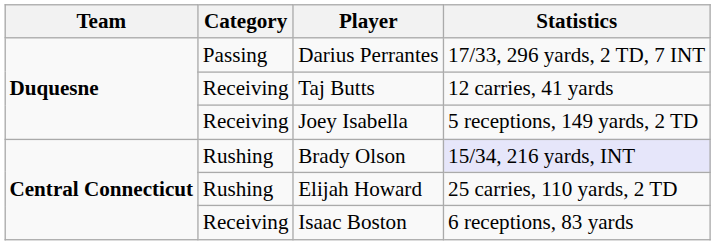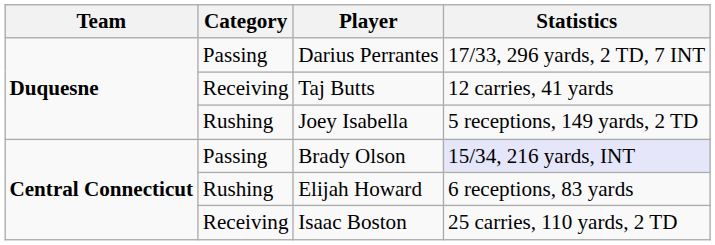(246, 121) Receiving -> (238, 121) Rushing
(238, 155) Rushing -> (235, 155) Passing
(563, 188) 25 carries, 110 yards, 2 TD -> (541, 188) 6 receptions, 83 yards
(541, 222) 6 receptions, 83 yards -> (563, 222) 25 carries, 110 yards, 2 TD
